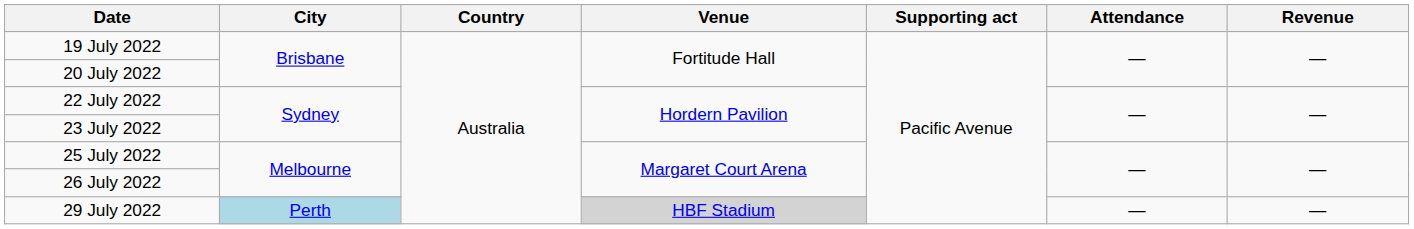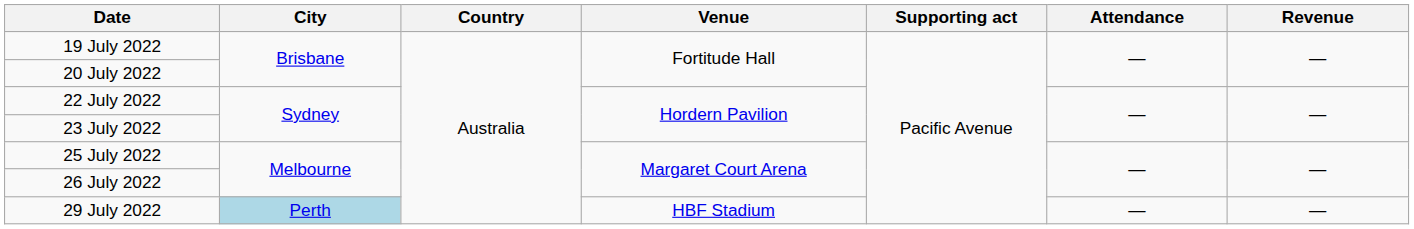(724, 210) lightgrey background -> (724, 210) no background
